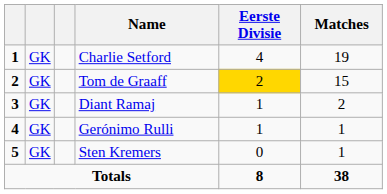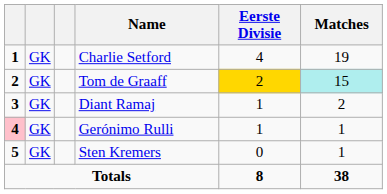(342, 81) no background -> (342, 81) paleturquoise background
(15, 128) no background -> (15, 128) pink background
